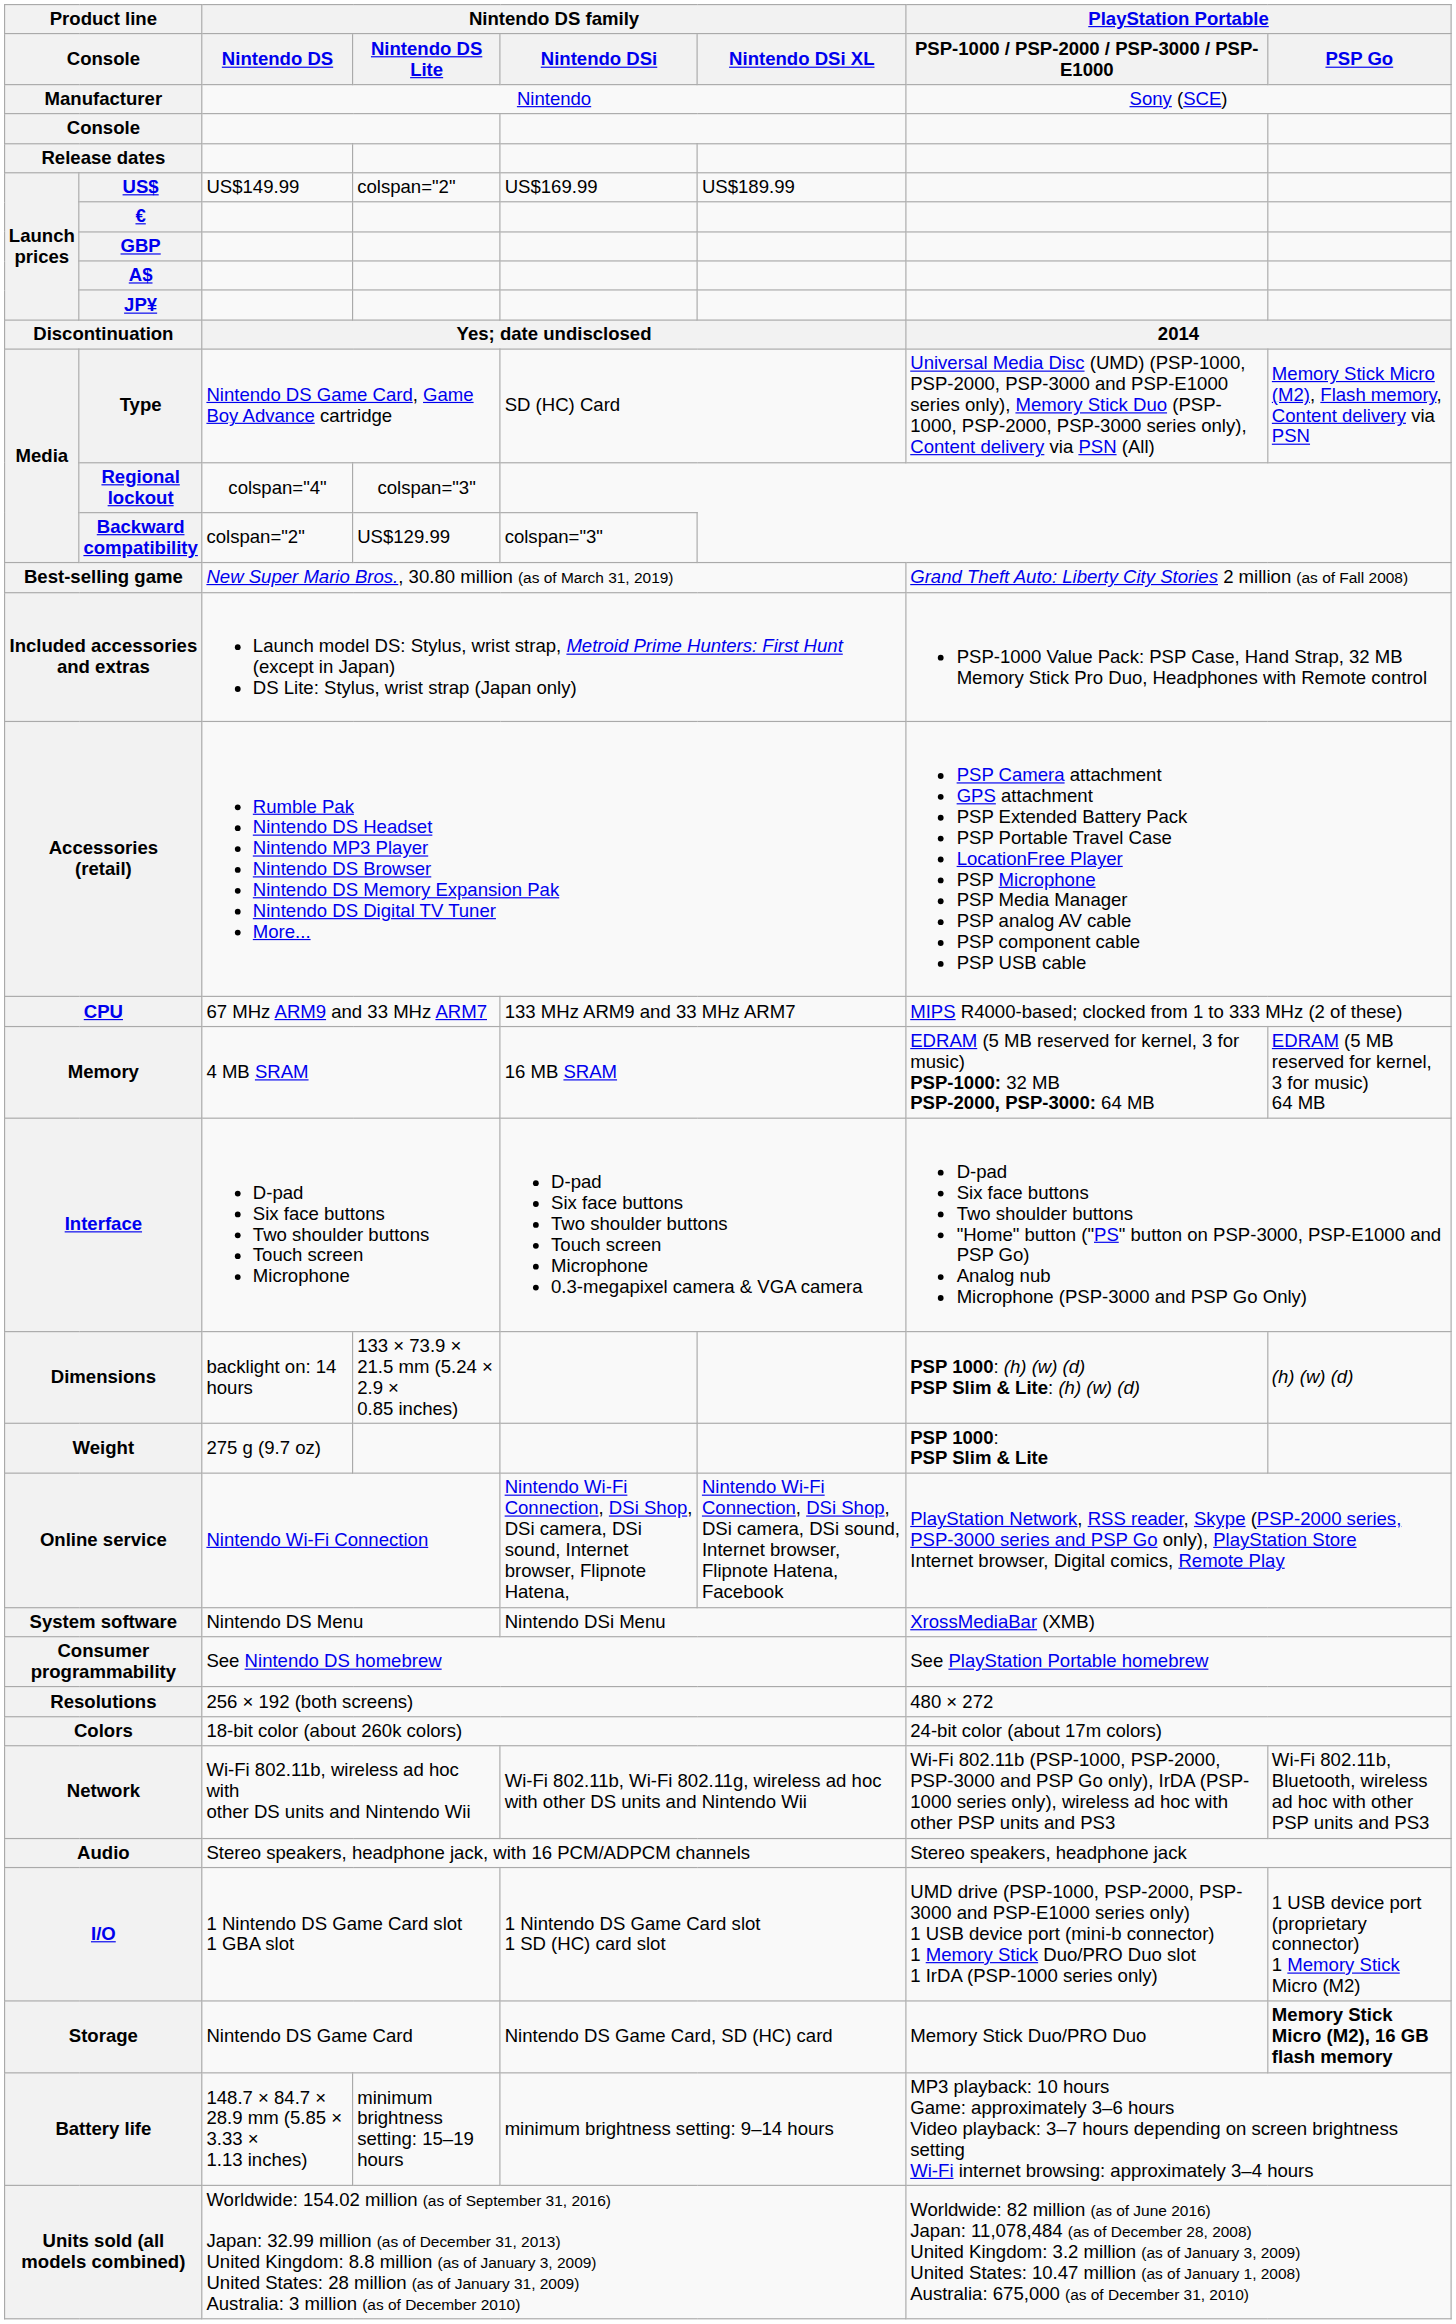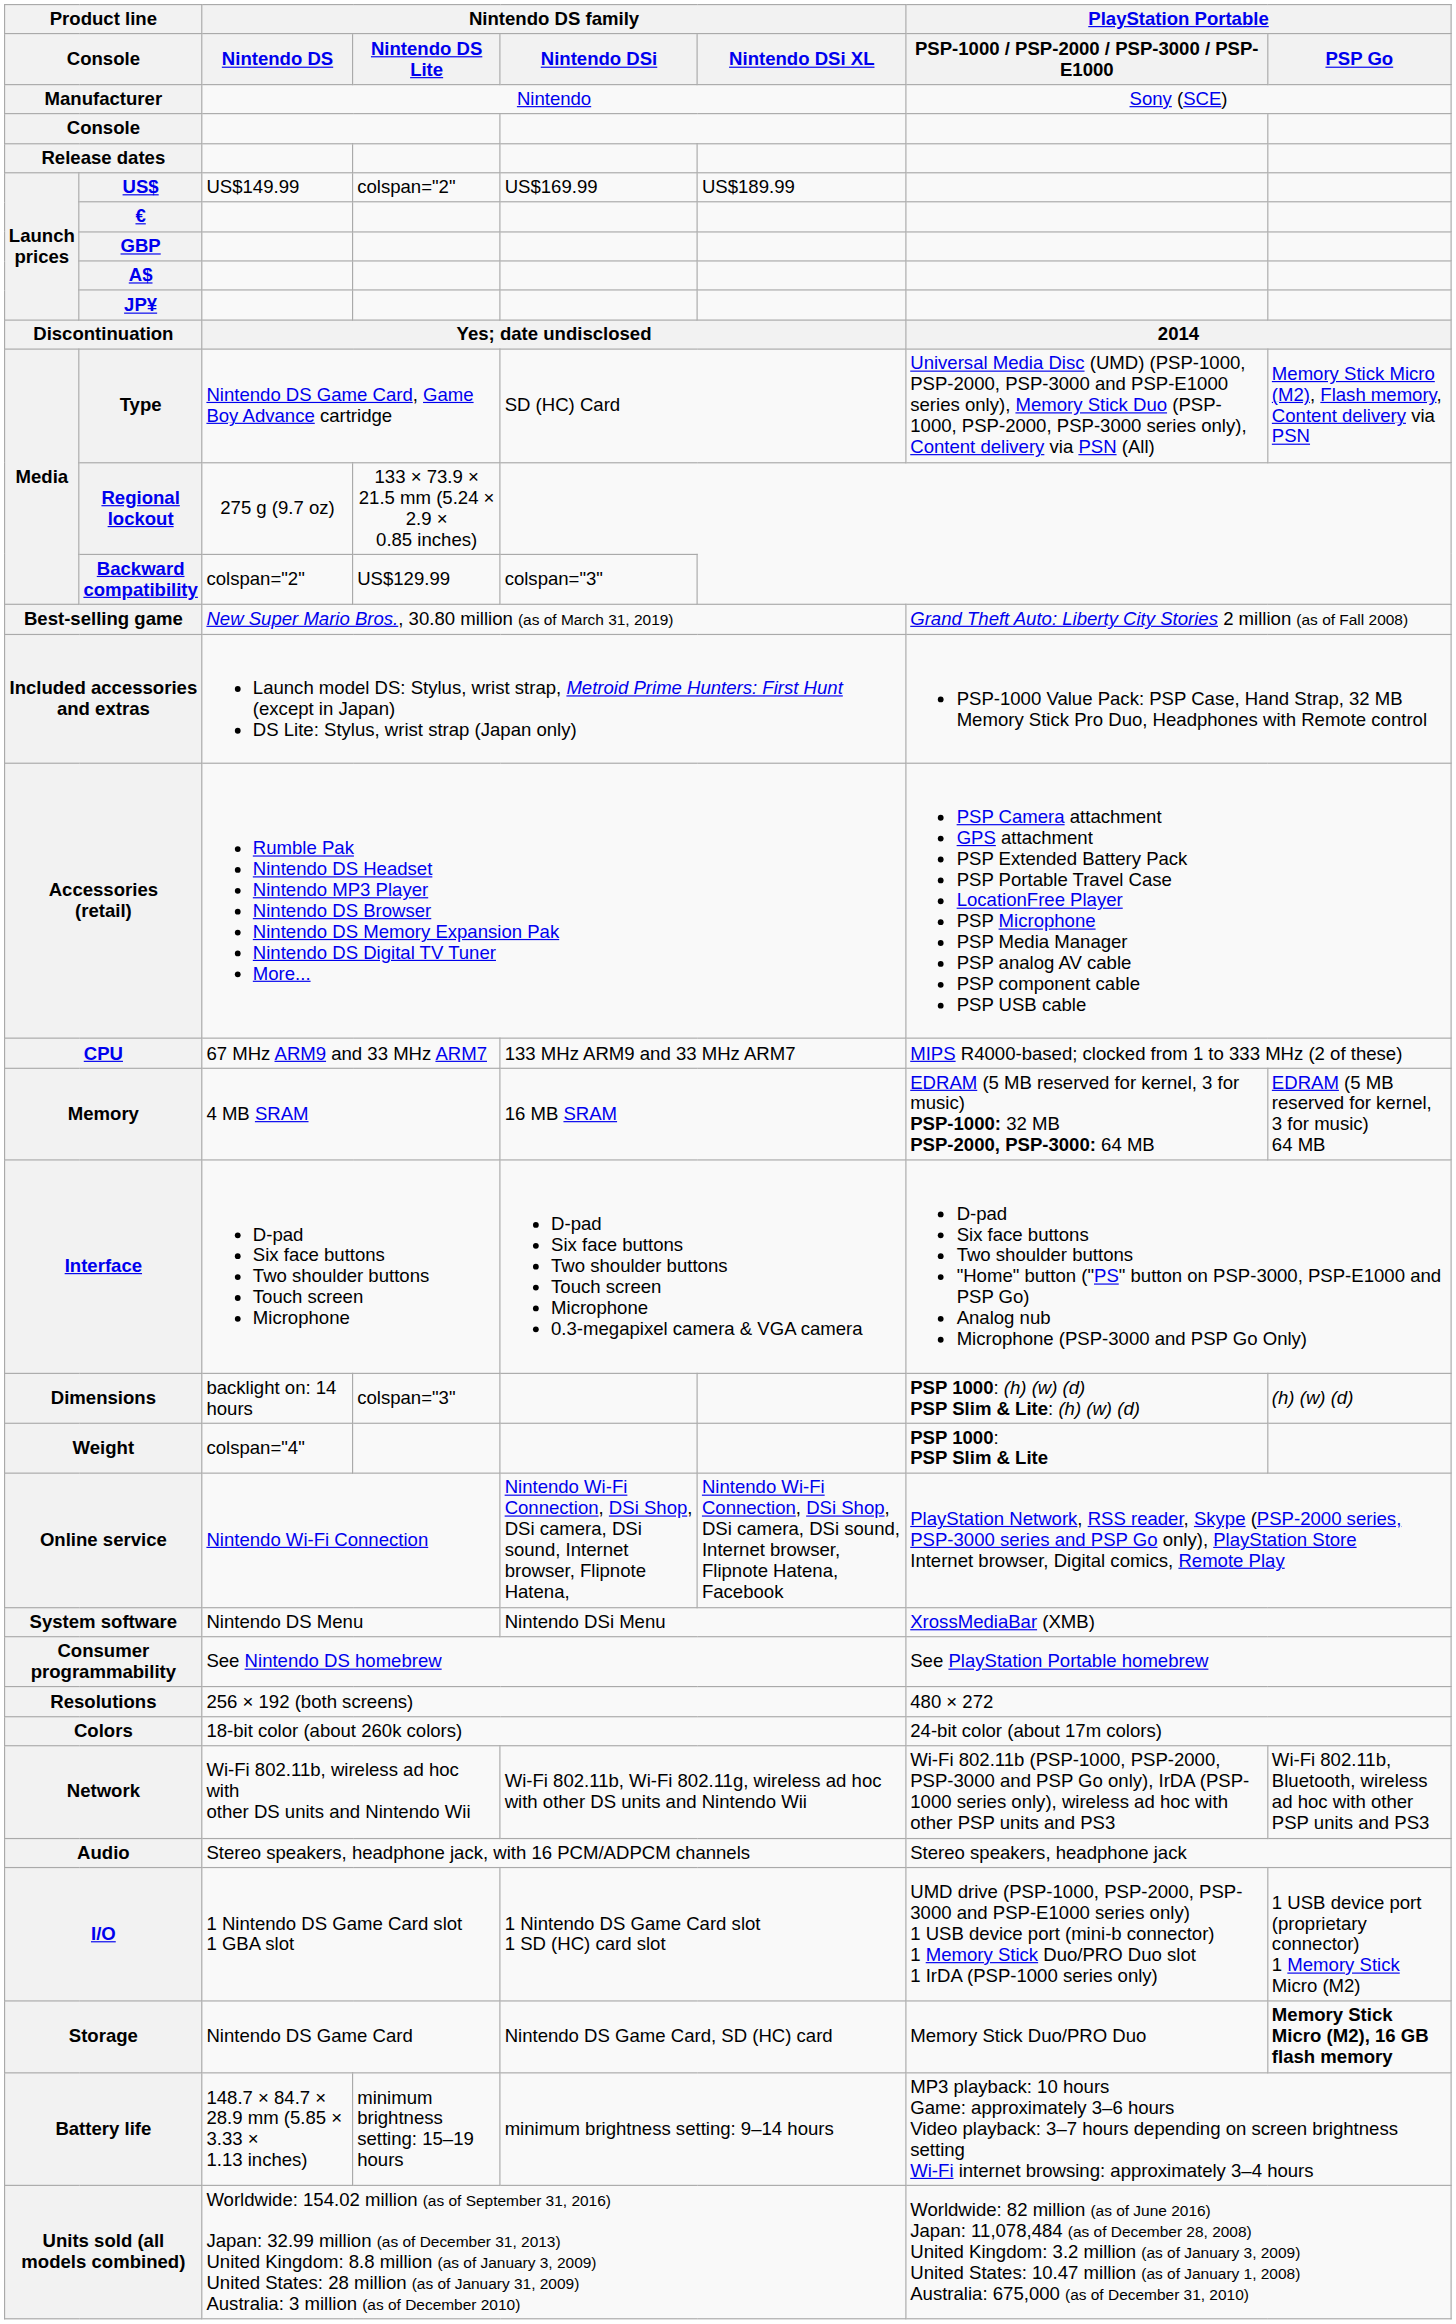(278, 487) colspan="4" -> (278, 508) 275 g (9.7 oz)
(427, 487) colspan="3" -> (427, 508) 133 × 73.9 × 21.5 mm (5.24 × 2.9 × 0.85 inches)
(425, 1376) 133 × 73.9 × 21.5 mm (5.24 × 2.9 × 0.85 inches) -> (406, 1397) colspan="3"
(264, 1448) 275 g (9.7 oz) -> (256, 1448) colspan="4"
